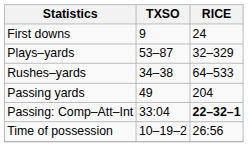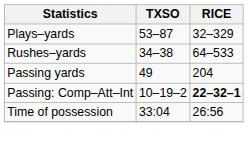- row: (39, 34)
(154, 112) 33:04 -> (163, 92) 10–19–2
(163, 131) 10–19–2 -> (154, 112) 33:04
